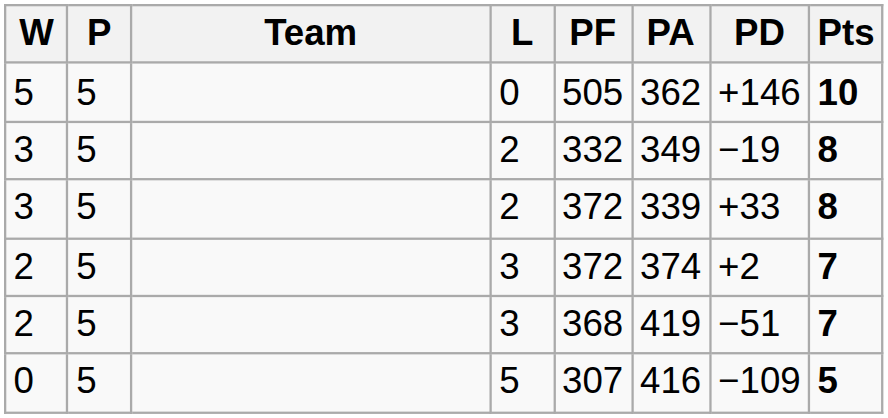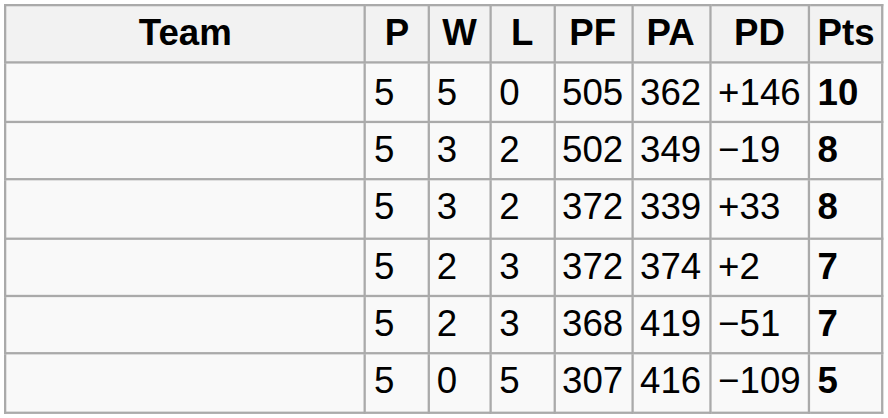columns swapped: (311, 33) <-> (36, 33)
(593, 149) 332 -> (593, 149) 502
